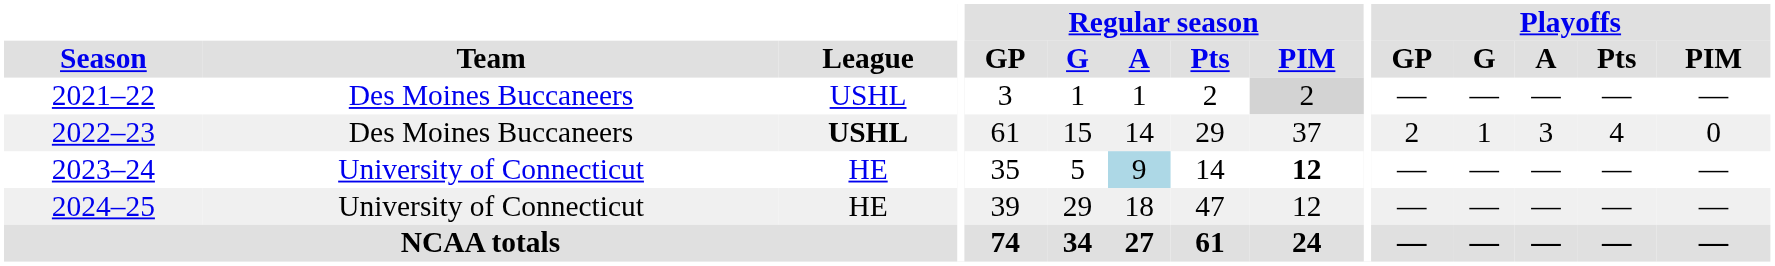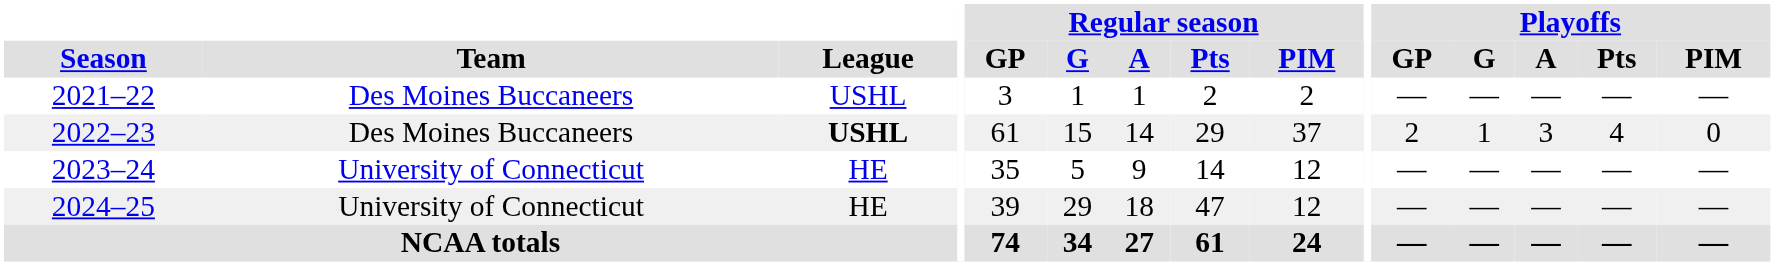(1307, 95) lightgrey background -> (1307, 95) no background
(1139, 169) lightblue background -> (1139, 169) no background
(1307, 169) bold -> (1307, 169) normal
